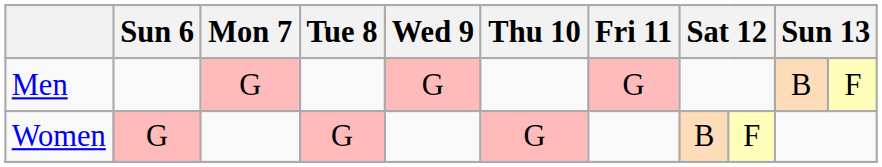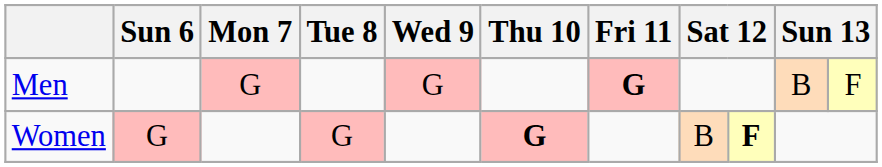(634, 84) normal -> (634, 84) bold
(535, 136) normal -> (535, 136) bold
(752, 136) normal -> (751, 136) bold
